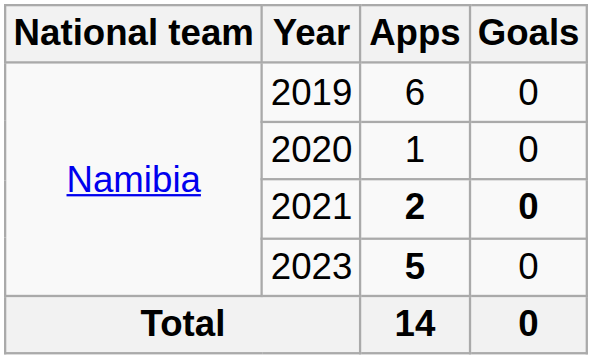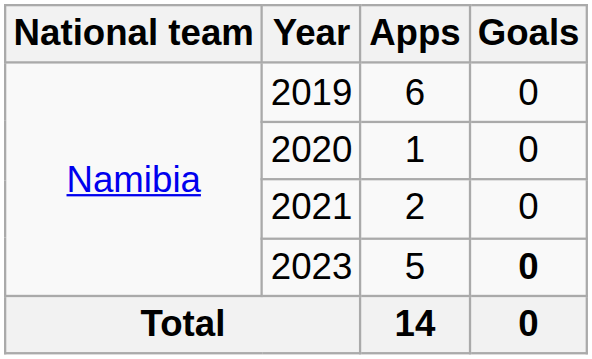(415, 207) bold -> (415, 207) normal
(529, 207) bold -> (529, 207) normal
(415, 265) bold -> (415, 265) normal
(529, 265) normal -> (529, 265) bold
